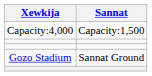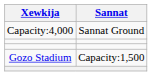(111, 30) Capacity:1,500 -> (111, 30) Sannat Ground
(111, 57) Sannat Ground -> (111, 57) Capacity:1,500
